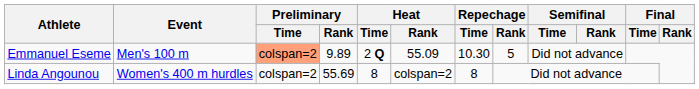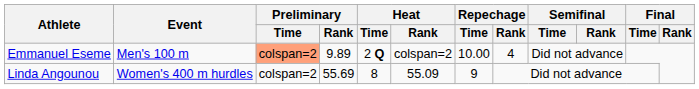(423, 54) 55.09 -> (423, 54) colspan=2
(474, 54) 10.30 -> (474, 54) 10.00
(511, 54) 5 -> (511, 54) 4
(423, 74) colspan=2 -> (423, 74) 55.09
(474, 74) 8 -> (474, 74) 9
